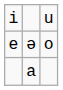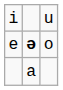(31, 45) normal -> (31, 45) bold
